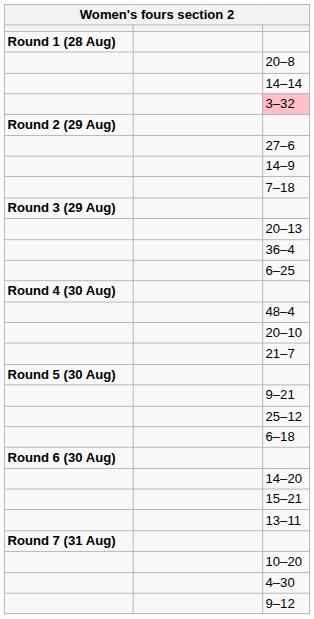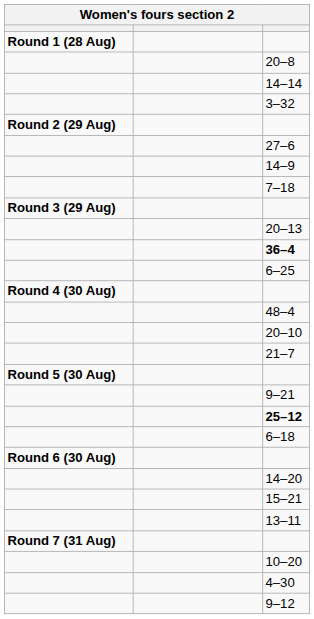(280, 104) pink background -> (280, 104) no background
(280, 249) normal -> (280, 249) bold
(284, 416) normal -> (284, 416) bold
